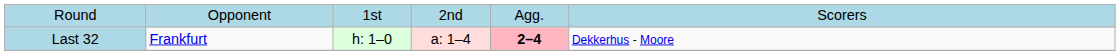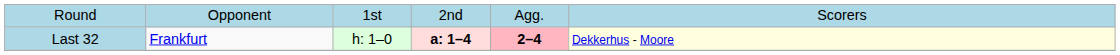(451, 38) normal -> (451, 38) bold
(623, 39) no background -> (623, 39) lightyellow background
